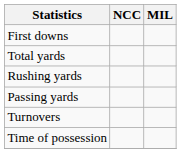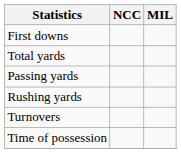rows swapped: (45, 76) <-> (43, 96)
